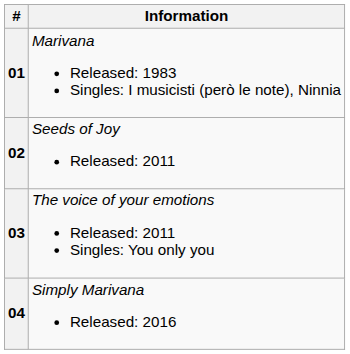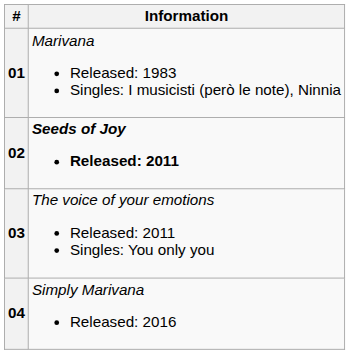(186, 145) normal -> (186, 145) bold
